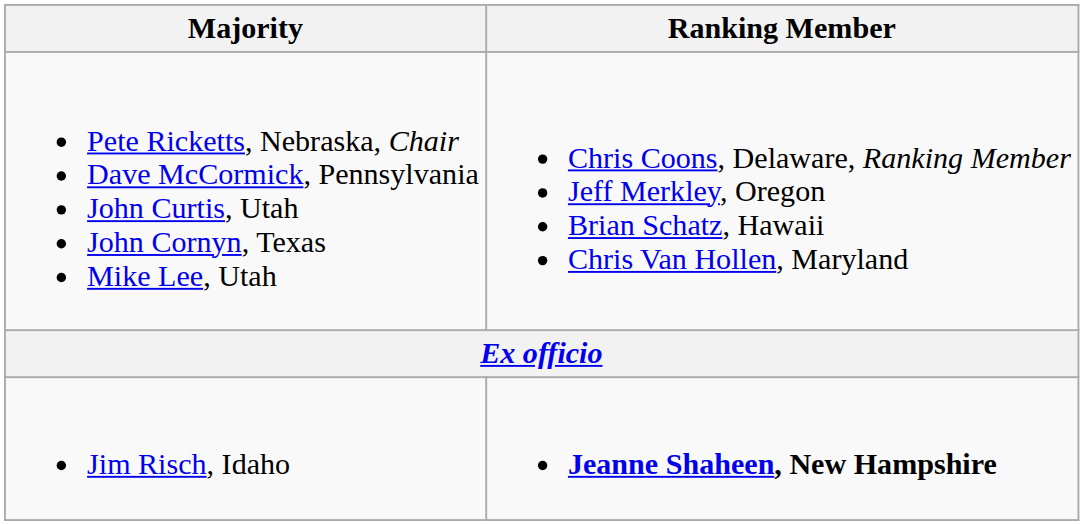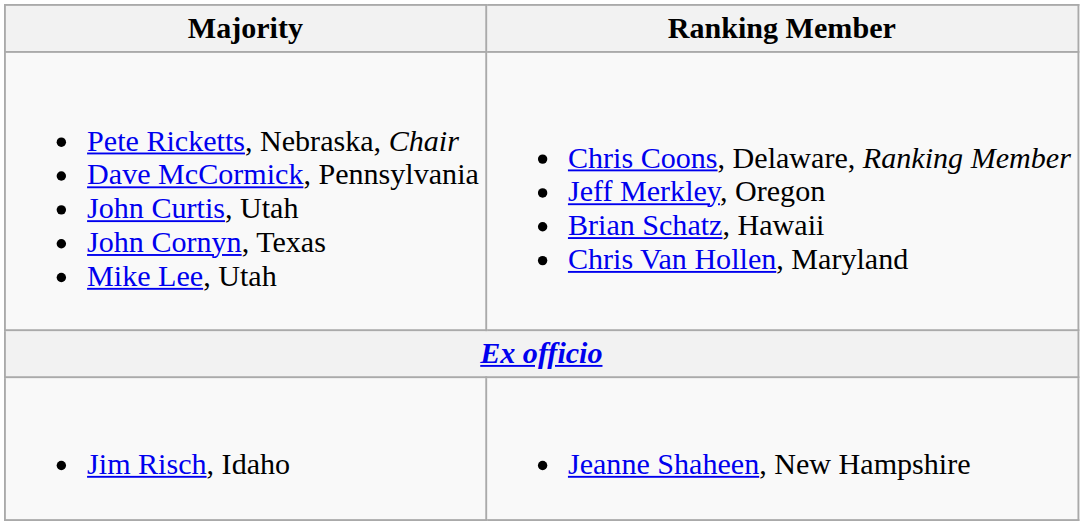(782, 465) bold -> (782, 465) normal
